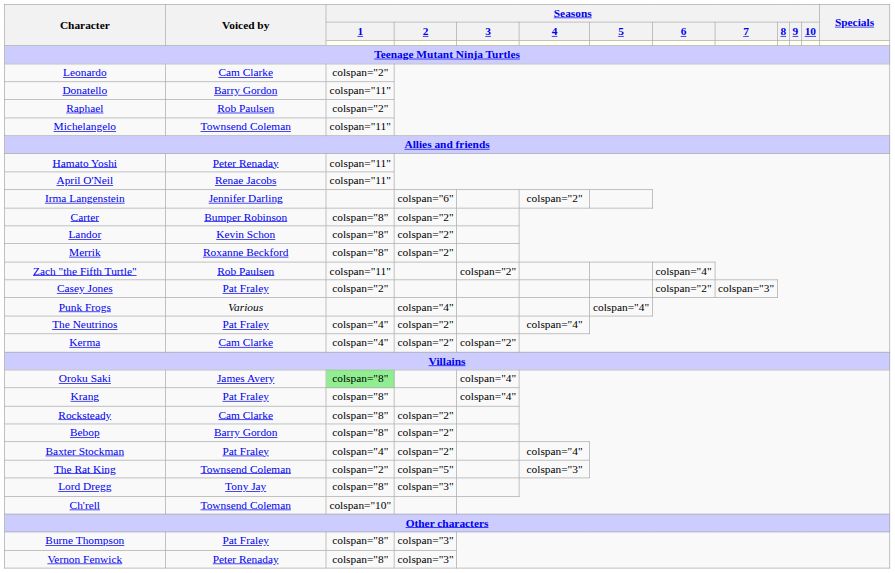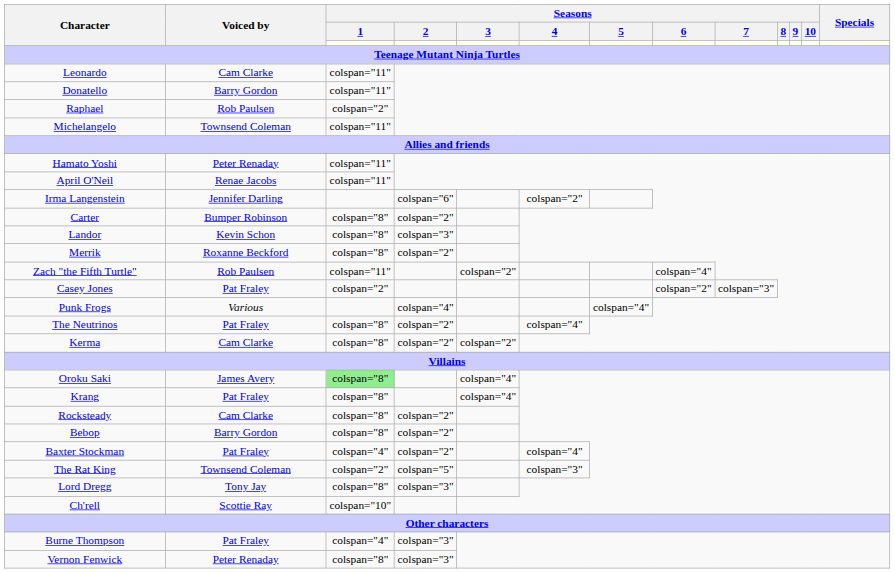(360, 72) colspan="2" -> (360, 72) colspan="11"
(426, 234) colspan="2" -> (426, 234) colspan="3"
(360, 325) colspan="4" -> (360, 325) colspan="8"
(360, 343) colspan="4" -> (360, 343) colspan="8"
(246, 505) Townsend Coleman -> (246, 505) Scottie Ray
(360, 541) colspan="8" -> (360, 541) colspan="4"
